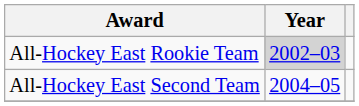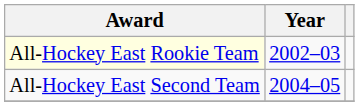(134, 52) no background -> (134, 52) lightyellow background
(305, 52) lightgrey background -> (305, 52) no background
